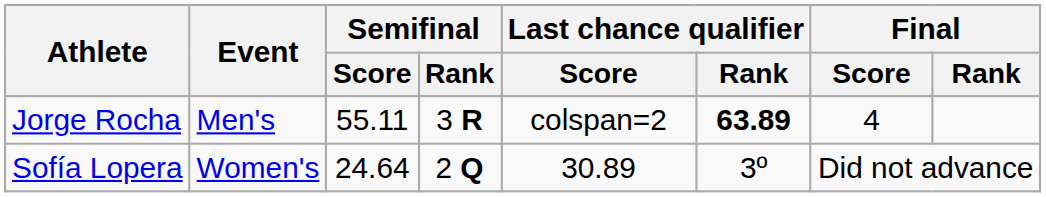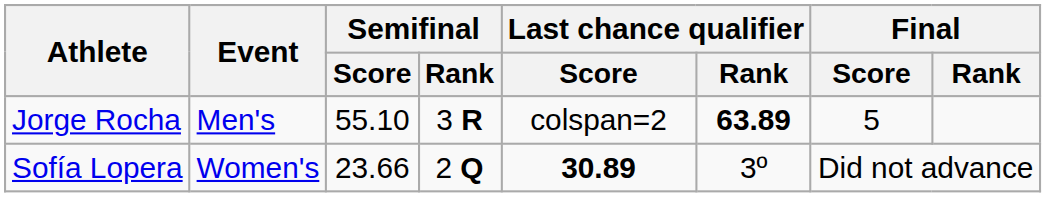(372, 121) 55.11 -> (372, 121) 55.10
(872, 121) 4 -> (872, 121) 5
(372, 168) 24.64 -> (372, 168) 23.66
(598, 168) normal -> (598, 168) bold
